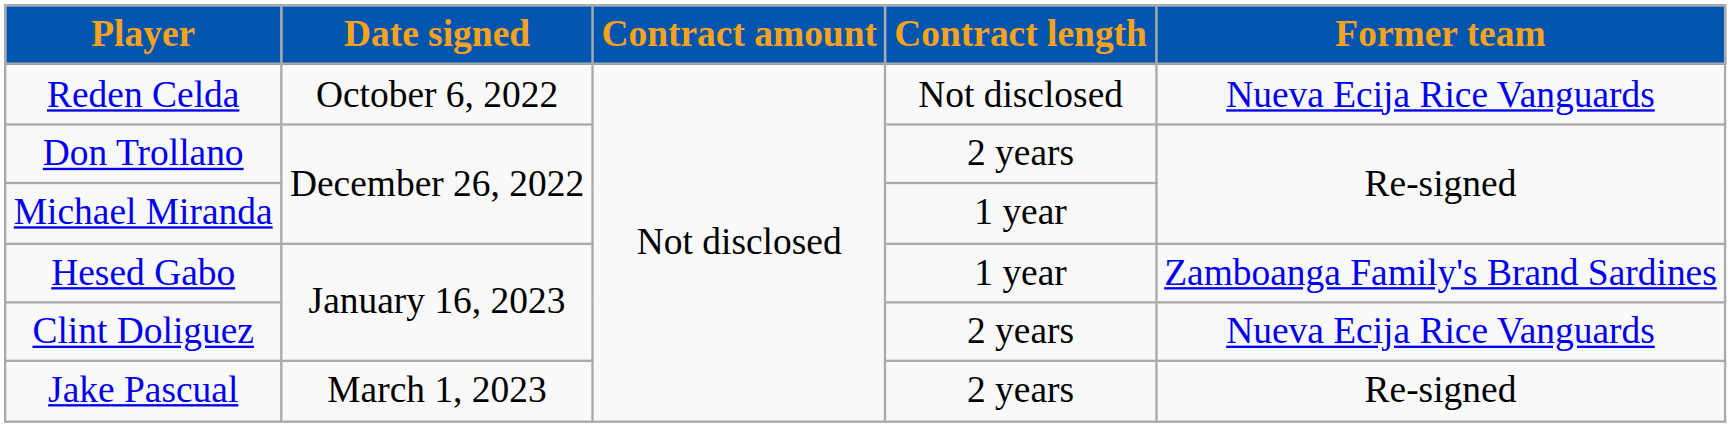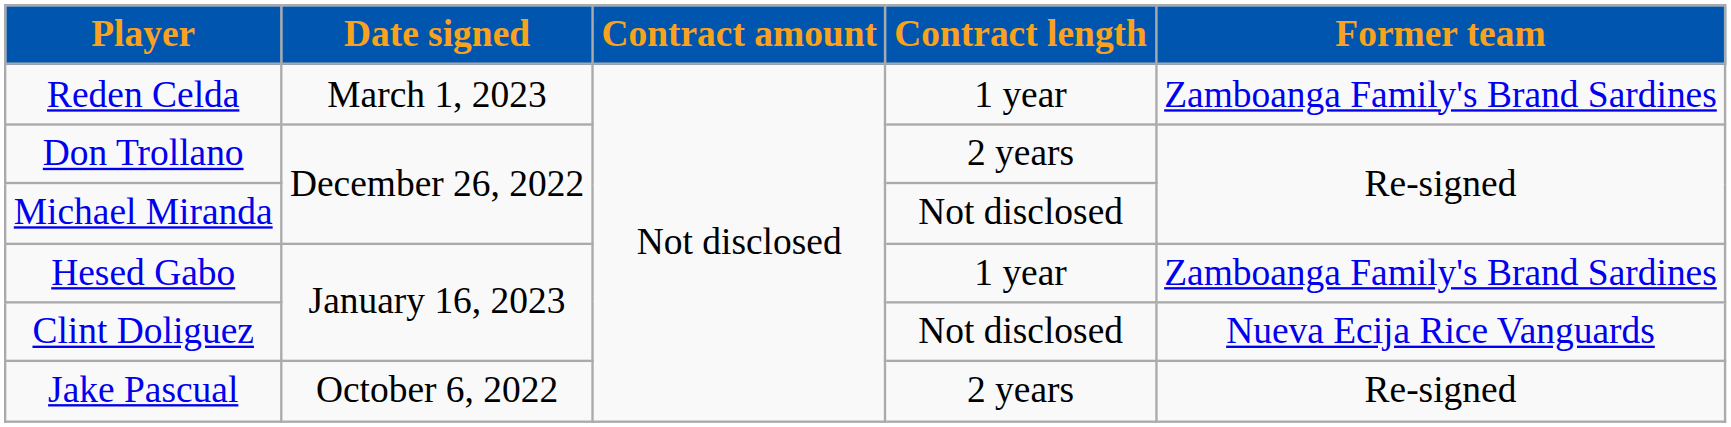(437, 93) October 6, 2022 -> (437, 93) March 1, 2023
(1021, 93) Not disclosed -> (1021, 93) 1 year
(1440, 93) Nueva Ecija Rice Vanguards -> (1440, 93) Zamboanga Family's Brand Sardines
(1021, 212) 1 year -> (1021, 212) Not disclosed
(1021, 331) 2 years -> (1021, 331) Not disclosed
(437, 390) March 1, 2023 -> (437, 390) October 6, 2022
